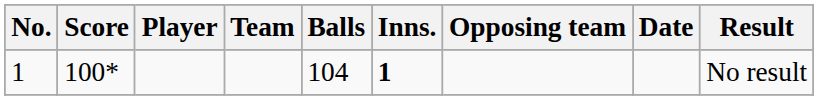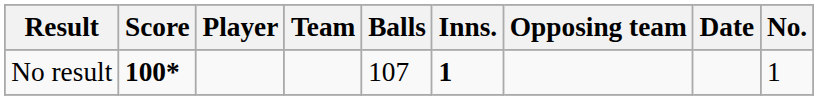columns swapped: (31, 27) <-> (757, 27)
(92, 72) normal -> (152, 72) bold
(328, 72) 104 -> (389, 72) 107
